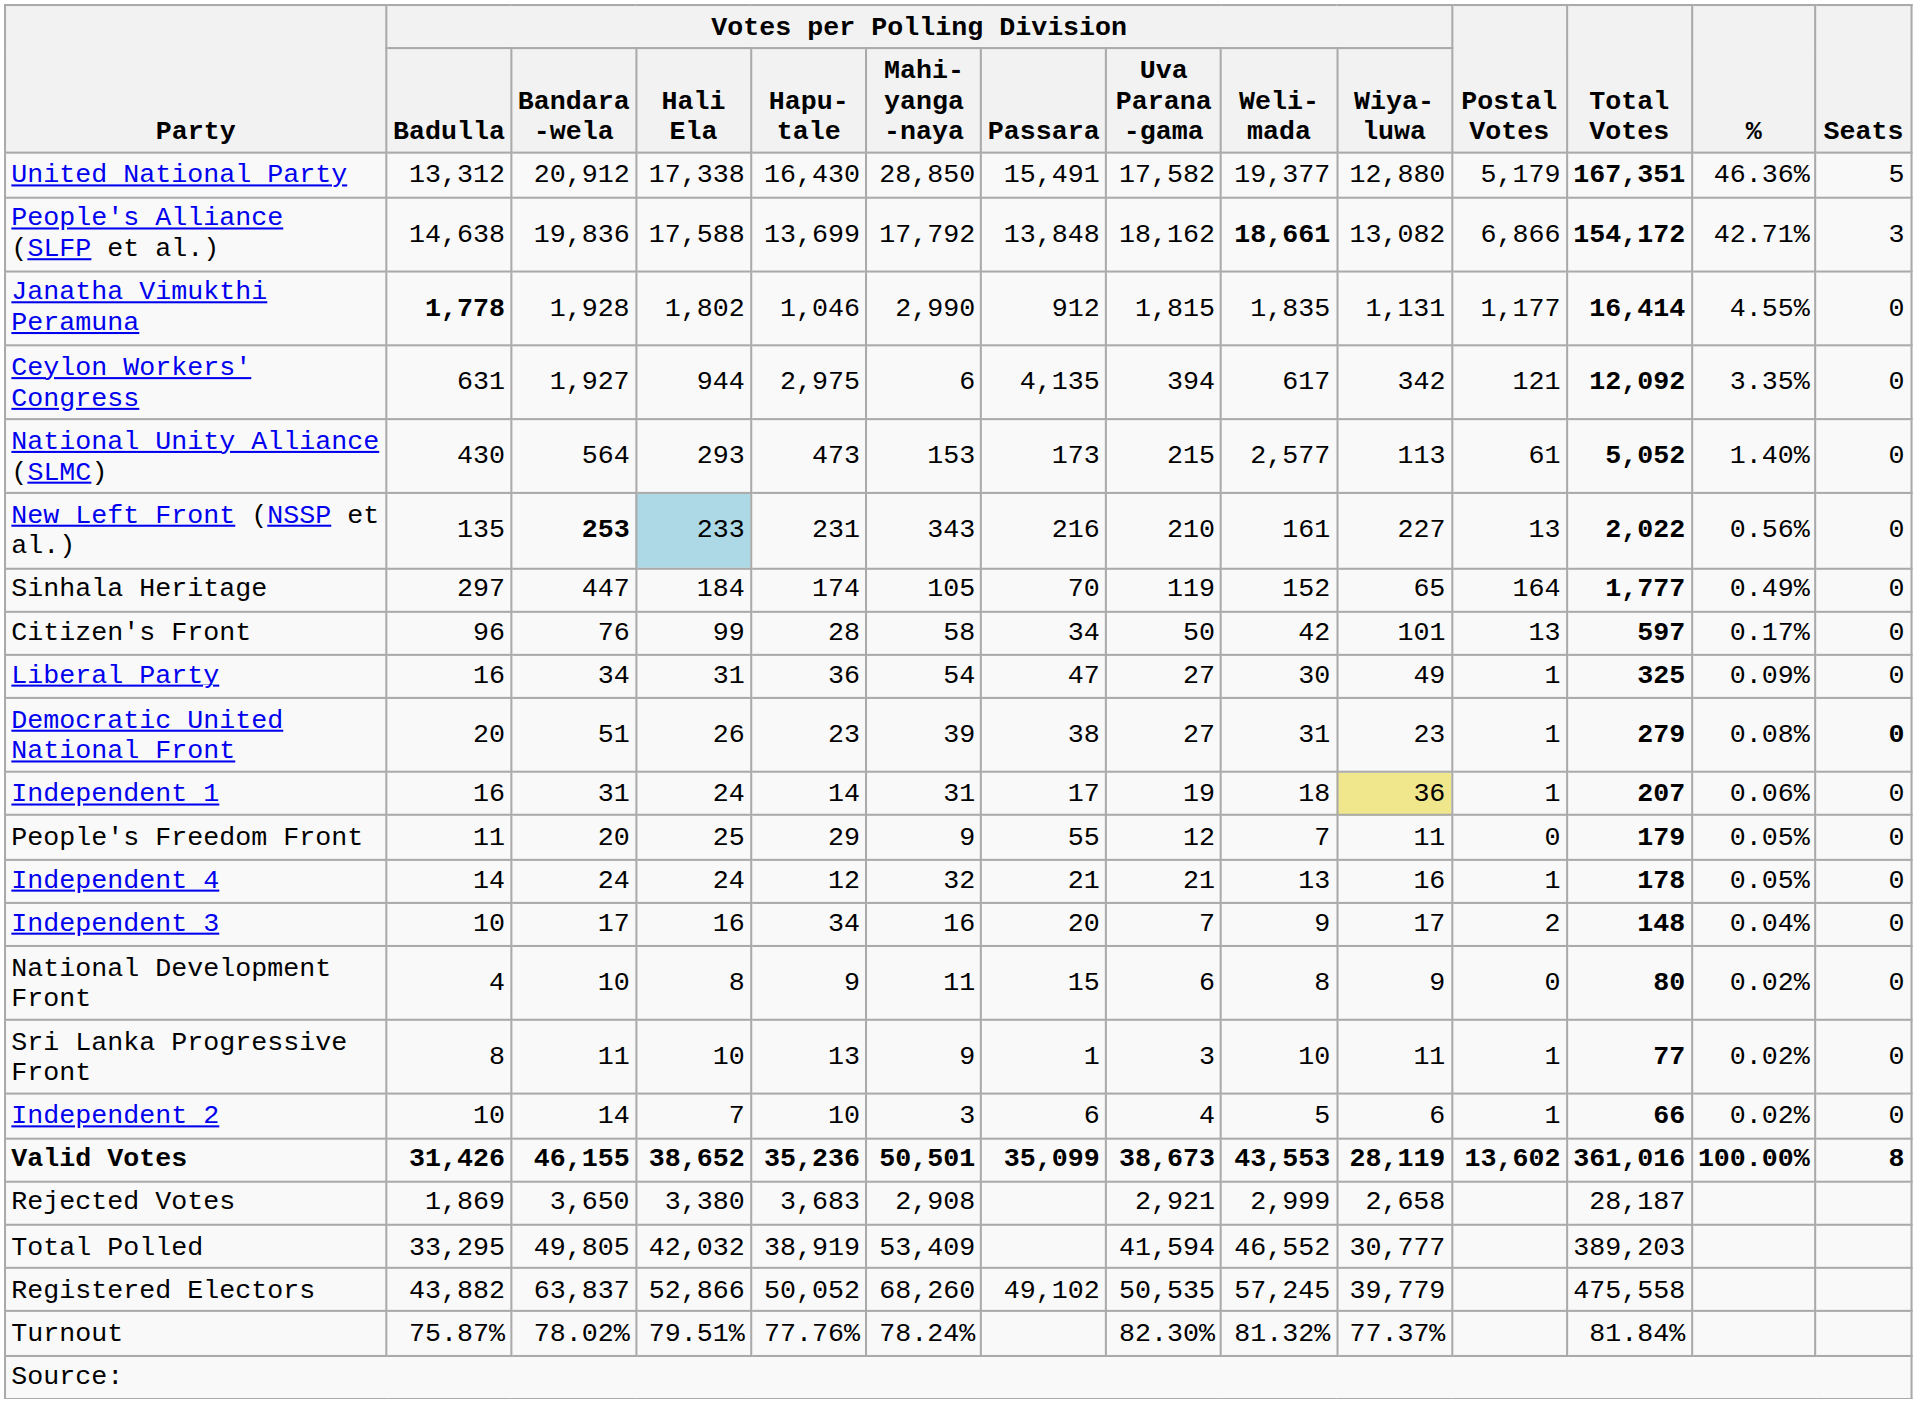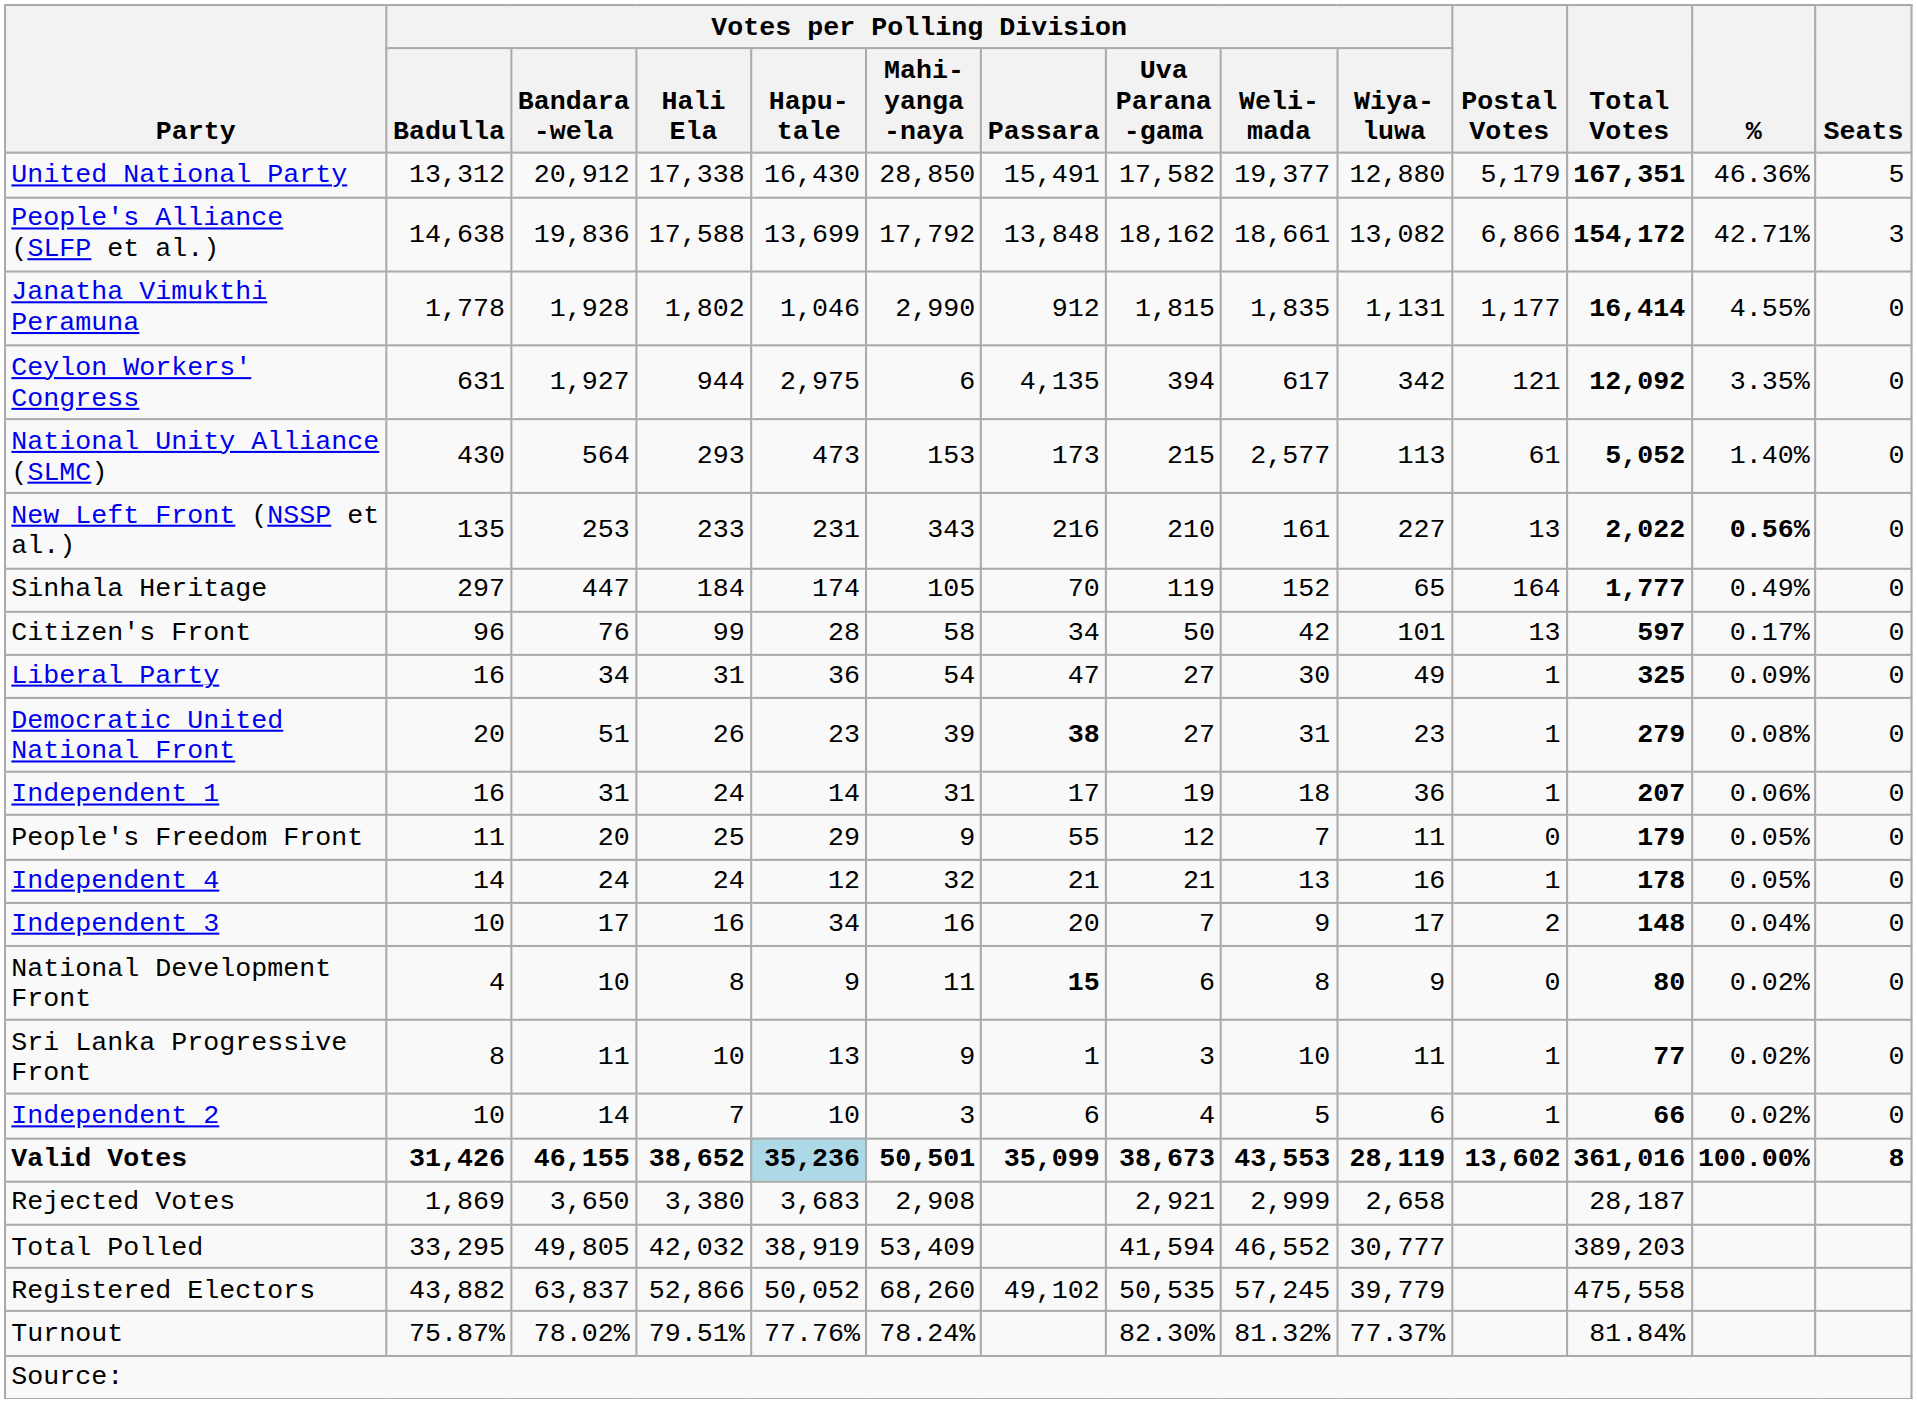(1282, 234) bold -> (1282, 234) normal
(465, 308) bold -> (465, 308) normal
(606, 531) bold -> (606, 531) normal
(721, 531) lightblue background -> (721, 531) no background
(1770, 531) normal -> (1770, 531) bold
(1084, 735) normal -> (1084, 735) bold
(1897, 735) bold -> (1897, 735) normal
(1429, 794) khaki background -> (1429, 794) no background
(1084, 983) normal -> (1084, 983) bold
(812, 1159) no background -> (812, 1159) lightblue background
